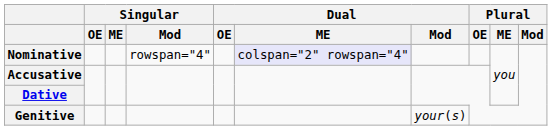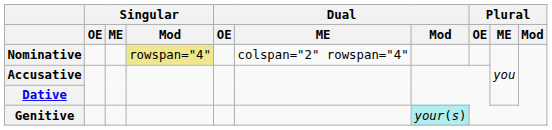(170, 55) no background -> (170, 55) khaki background
(323, 55) lavender background -> (323, 55) no background
(441, 115) no background -> (441, 115) paleturquoise background
